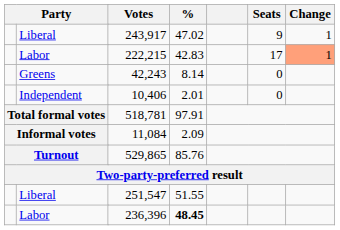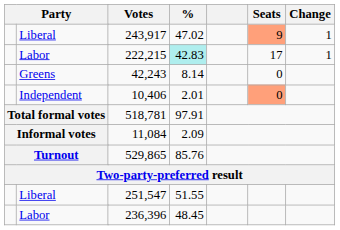(279, 34) no background -> (279, 34) lightsalmon background
(189, 54) no background -> (189, 54) paleturquoise background
(329, 54) lightsalmon background -> (329, 54) no background
(279, 94) no background -> (279, 94) lightsalmon background
(189, 214) bold -> (189, 214) normal
